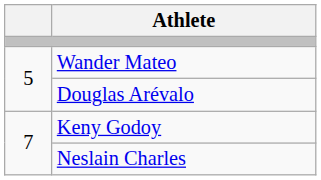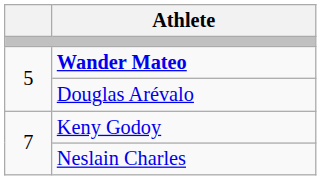(117, 62) normal -> (122, 62) bold
